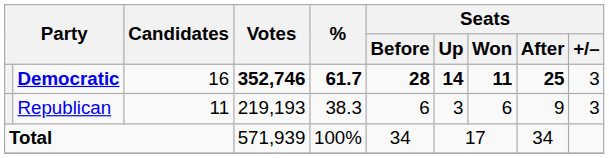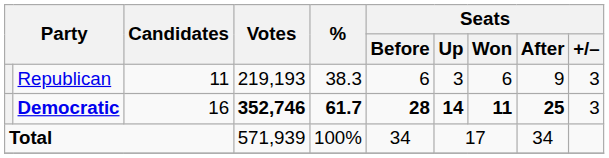rows swapped: (69, 78) <-> (64, 108)
